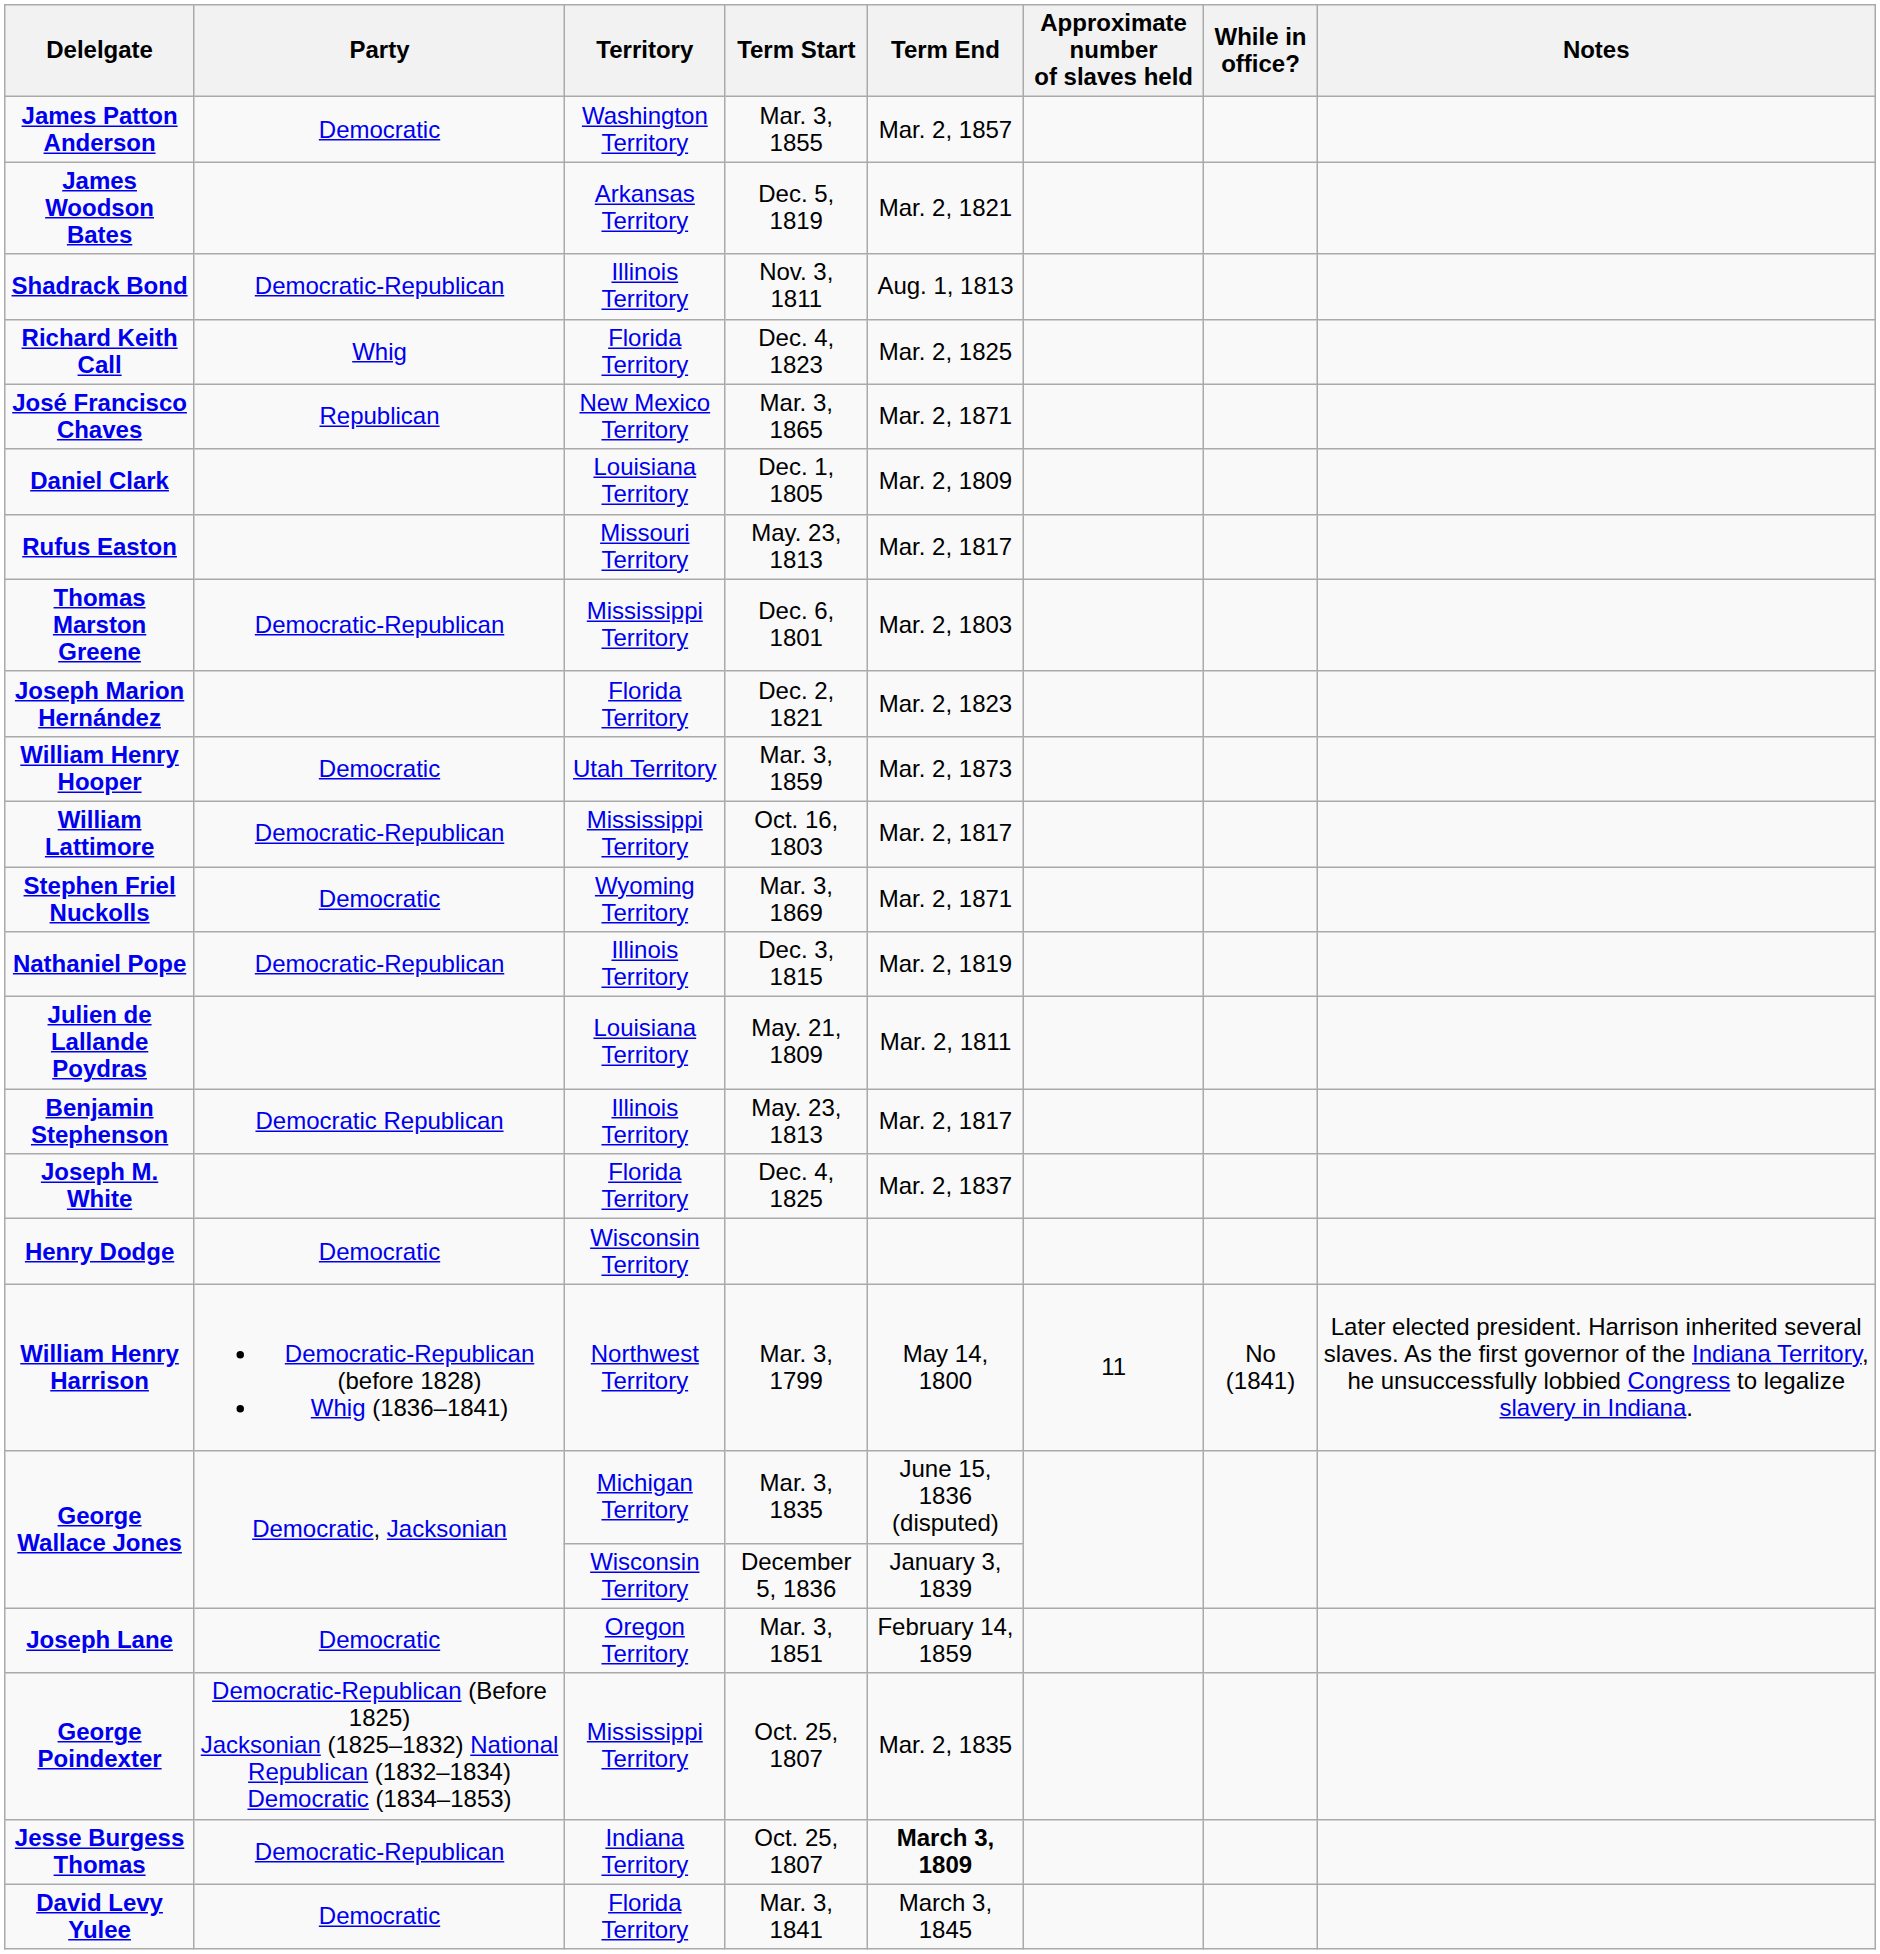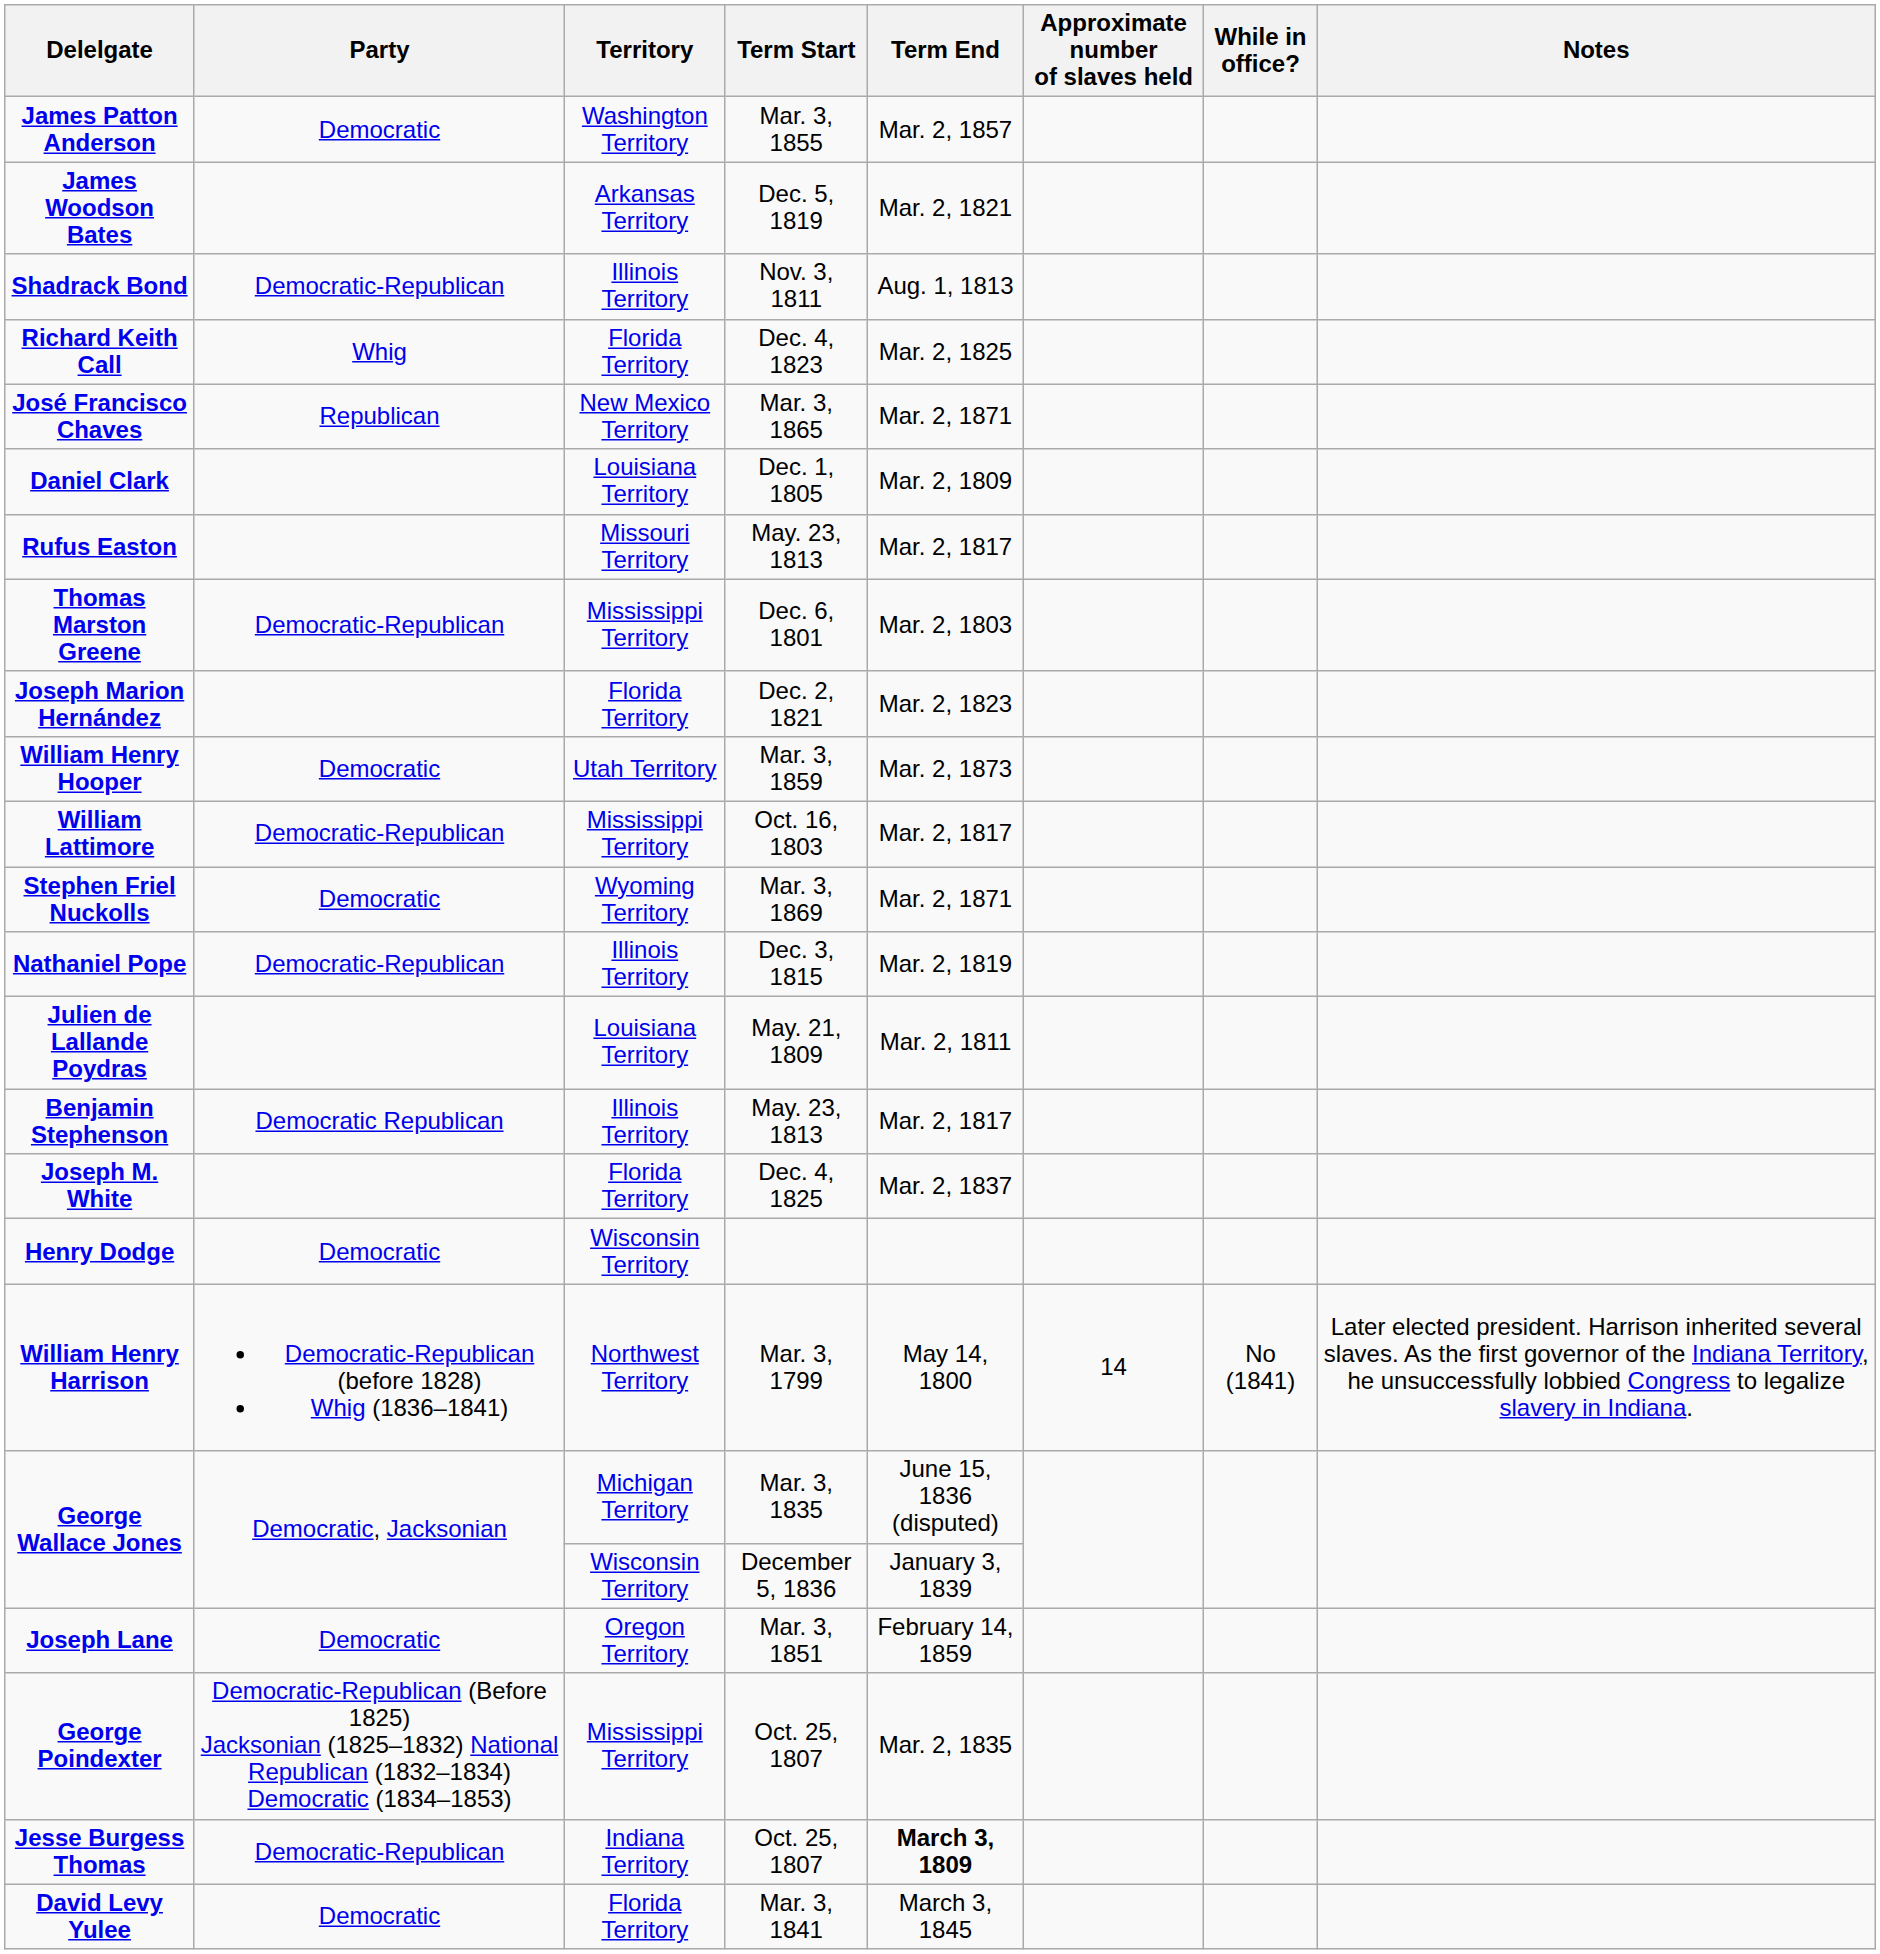(1114, 1367) 11 -> (1114, 1367) 14
